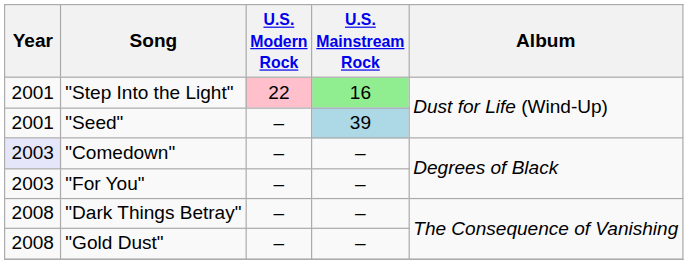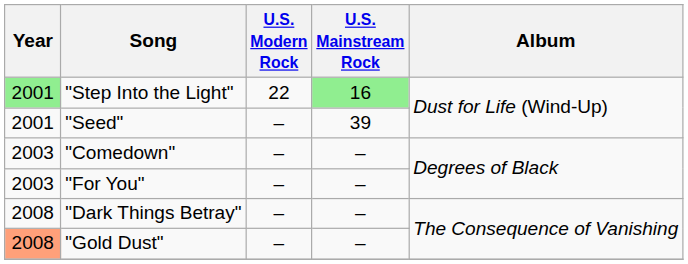(33, 92) no background -> (33, 92) lightgreen background
(279, 92) pink background -> (279, 92) no background
(360, 122) lightblue background -> (360, 122) no background
(33, 153) lavender background -> (33, 153) no background
(33, 243) no background -> (33, 243) lightsalmon background
